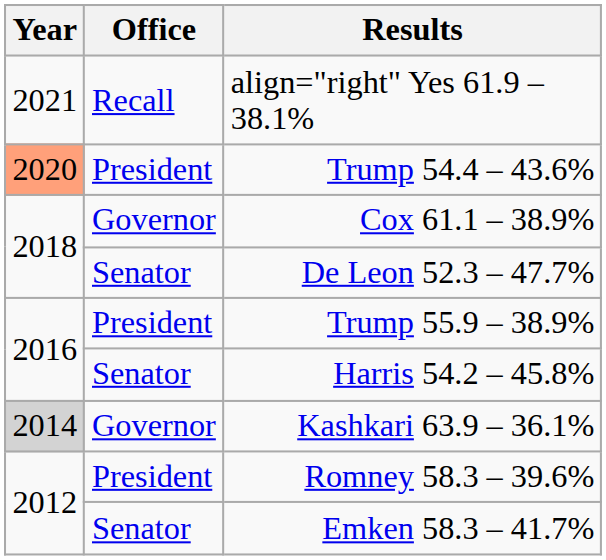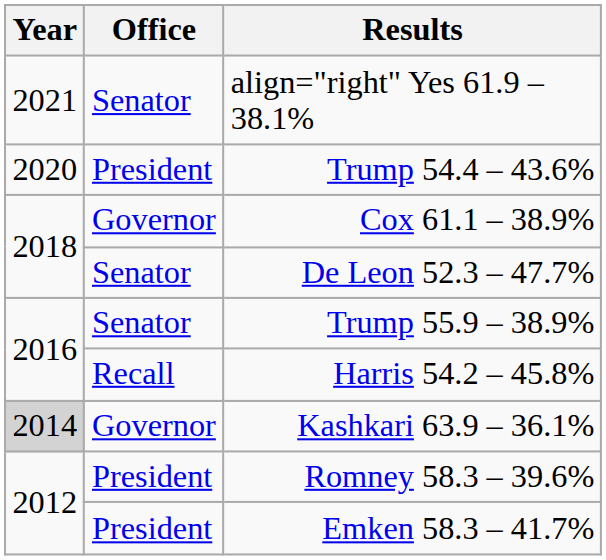(133, 99) Recall -> (141, 99) Senator
(45, 169) lightsalmon background -> (45, 169) no background
(152, 322) President -> (141, 322) Senator
(141, 374) Senator -> (133, 374) Recall
(141, 527) Senator -> (152, 527) President
